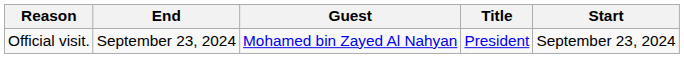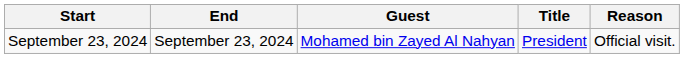columns swapped: (606, 16) <-> (49, 16)
